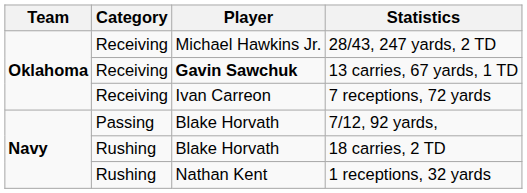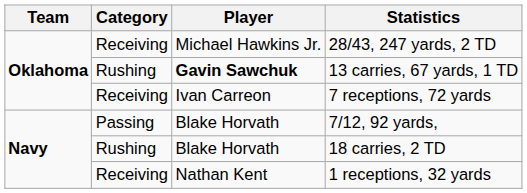(132, 70) Receiving -> (126, 70) Rushing
(126, 174) Rushing -> (132, 174) Receiving
